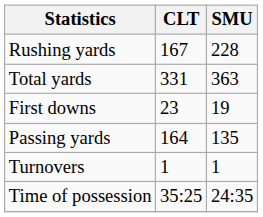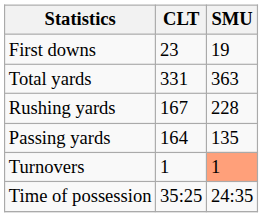rows swapped: (52, 108) <-> (62, 49)
(216, 166) no background -> (216, 166) lightsalmon background
